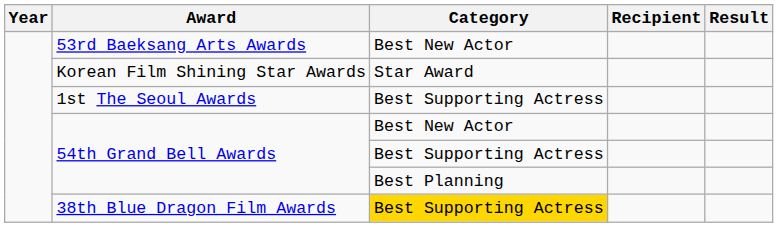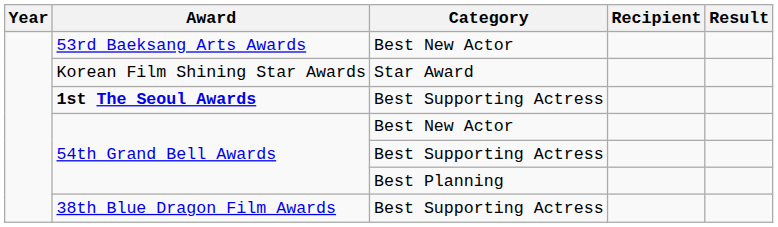(156, 100) normal -> (156, 100) bold
(489, 208) gold background -> (489, 208) no background
